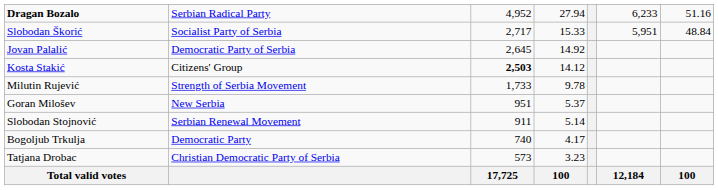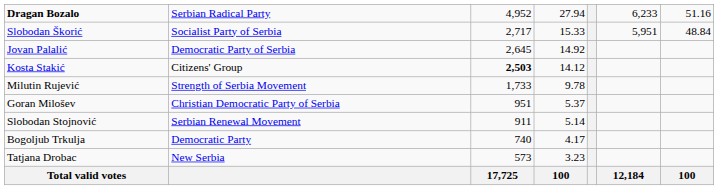(198, 103) New Serbia -> (256, 103) Christian Democratic Party of Serbia
(256, 157) Christian Democratic Party of Serbia -> (198, 157) New Serbia
